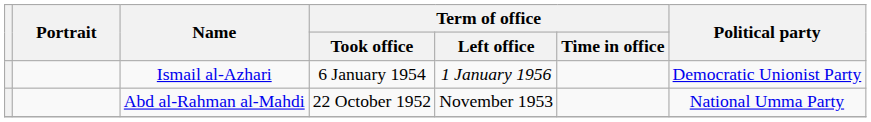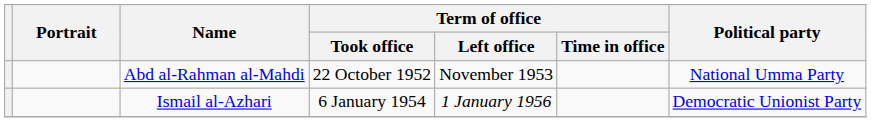rows swapped: (214, 102) <-> (214, 74)
